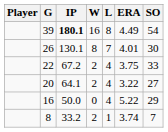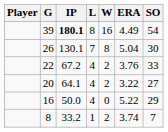columns swapped: (94, 13) <-> (108, 13)
(129, 48) 4.01 -> (129, 48) 5.04
(129, 65) 3.75 -> (129, 65) 3.76
